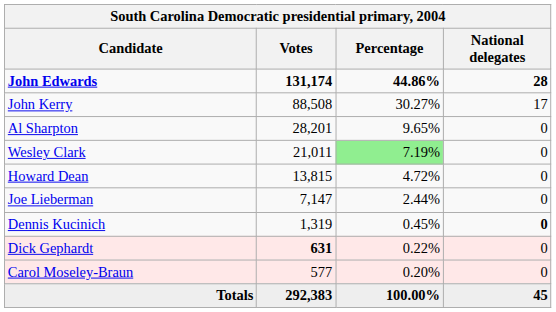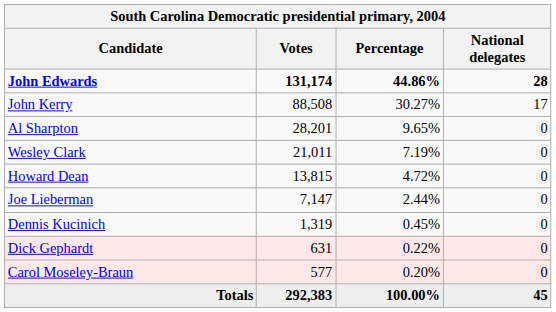(421, 152) lightgreen background -> (421, 152) no background
(544, 224) bold -> (544, 224) normal
(321, 247) bold -> (321, 247) normal
